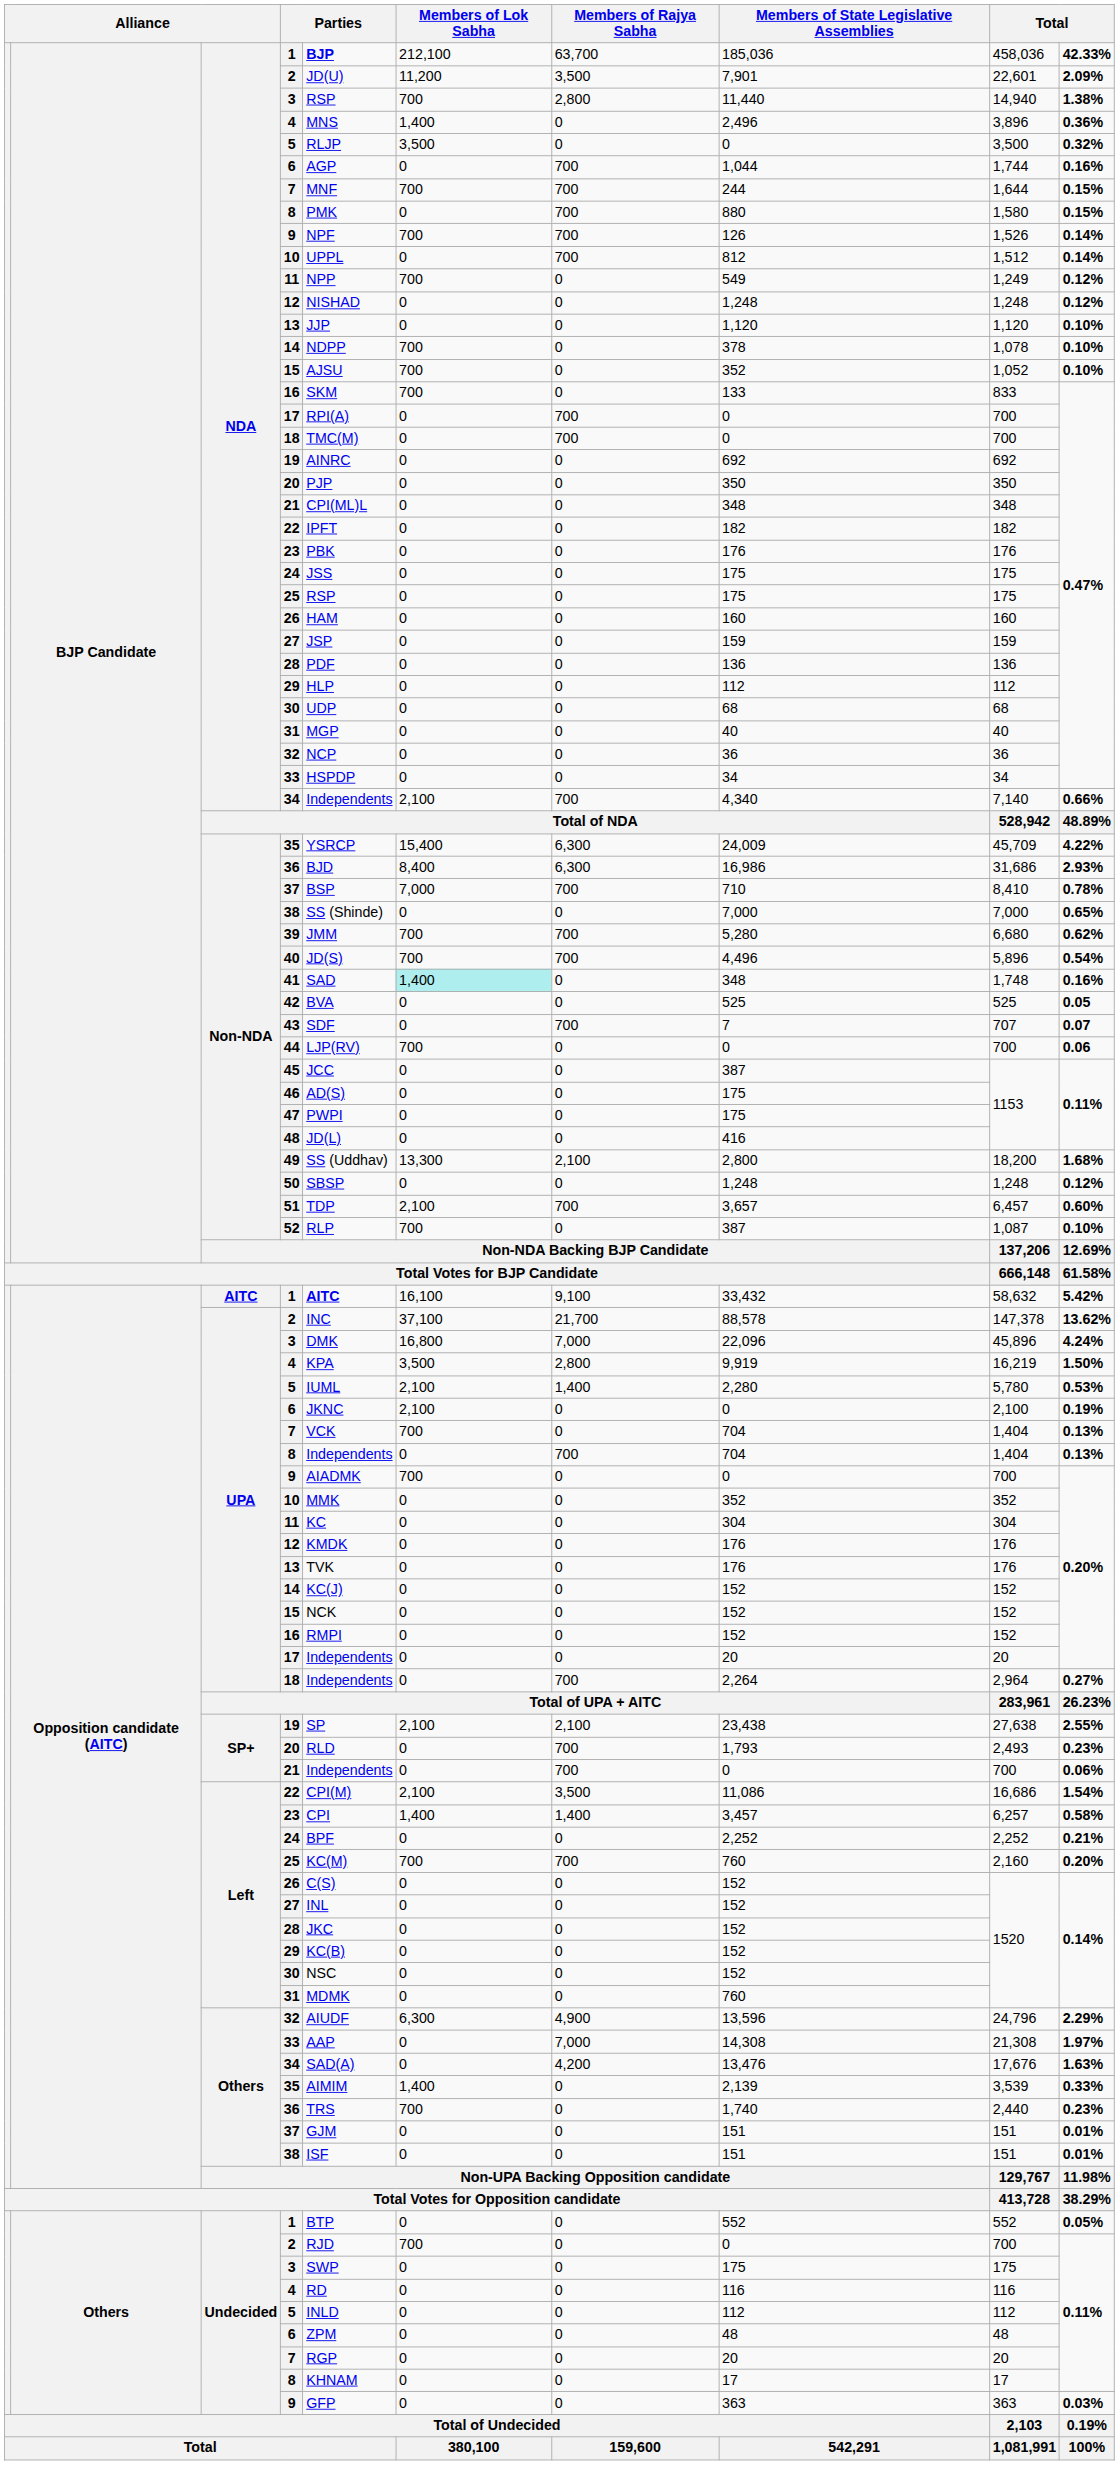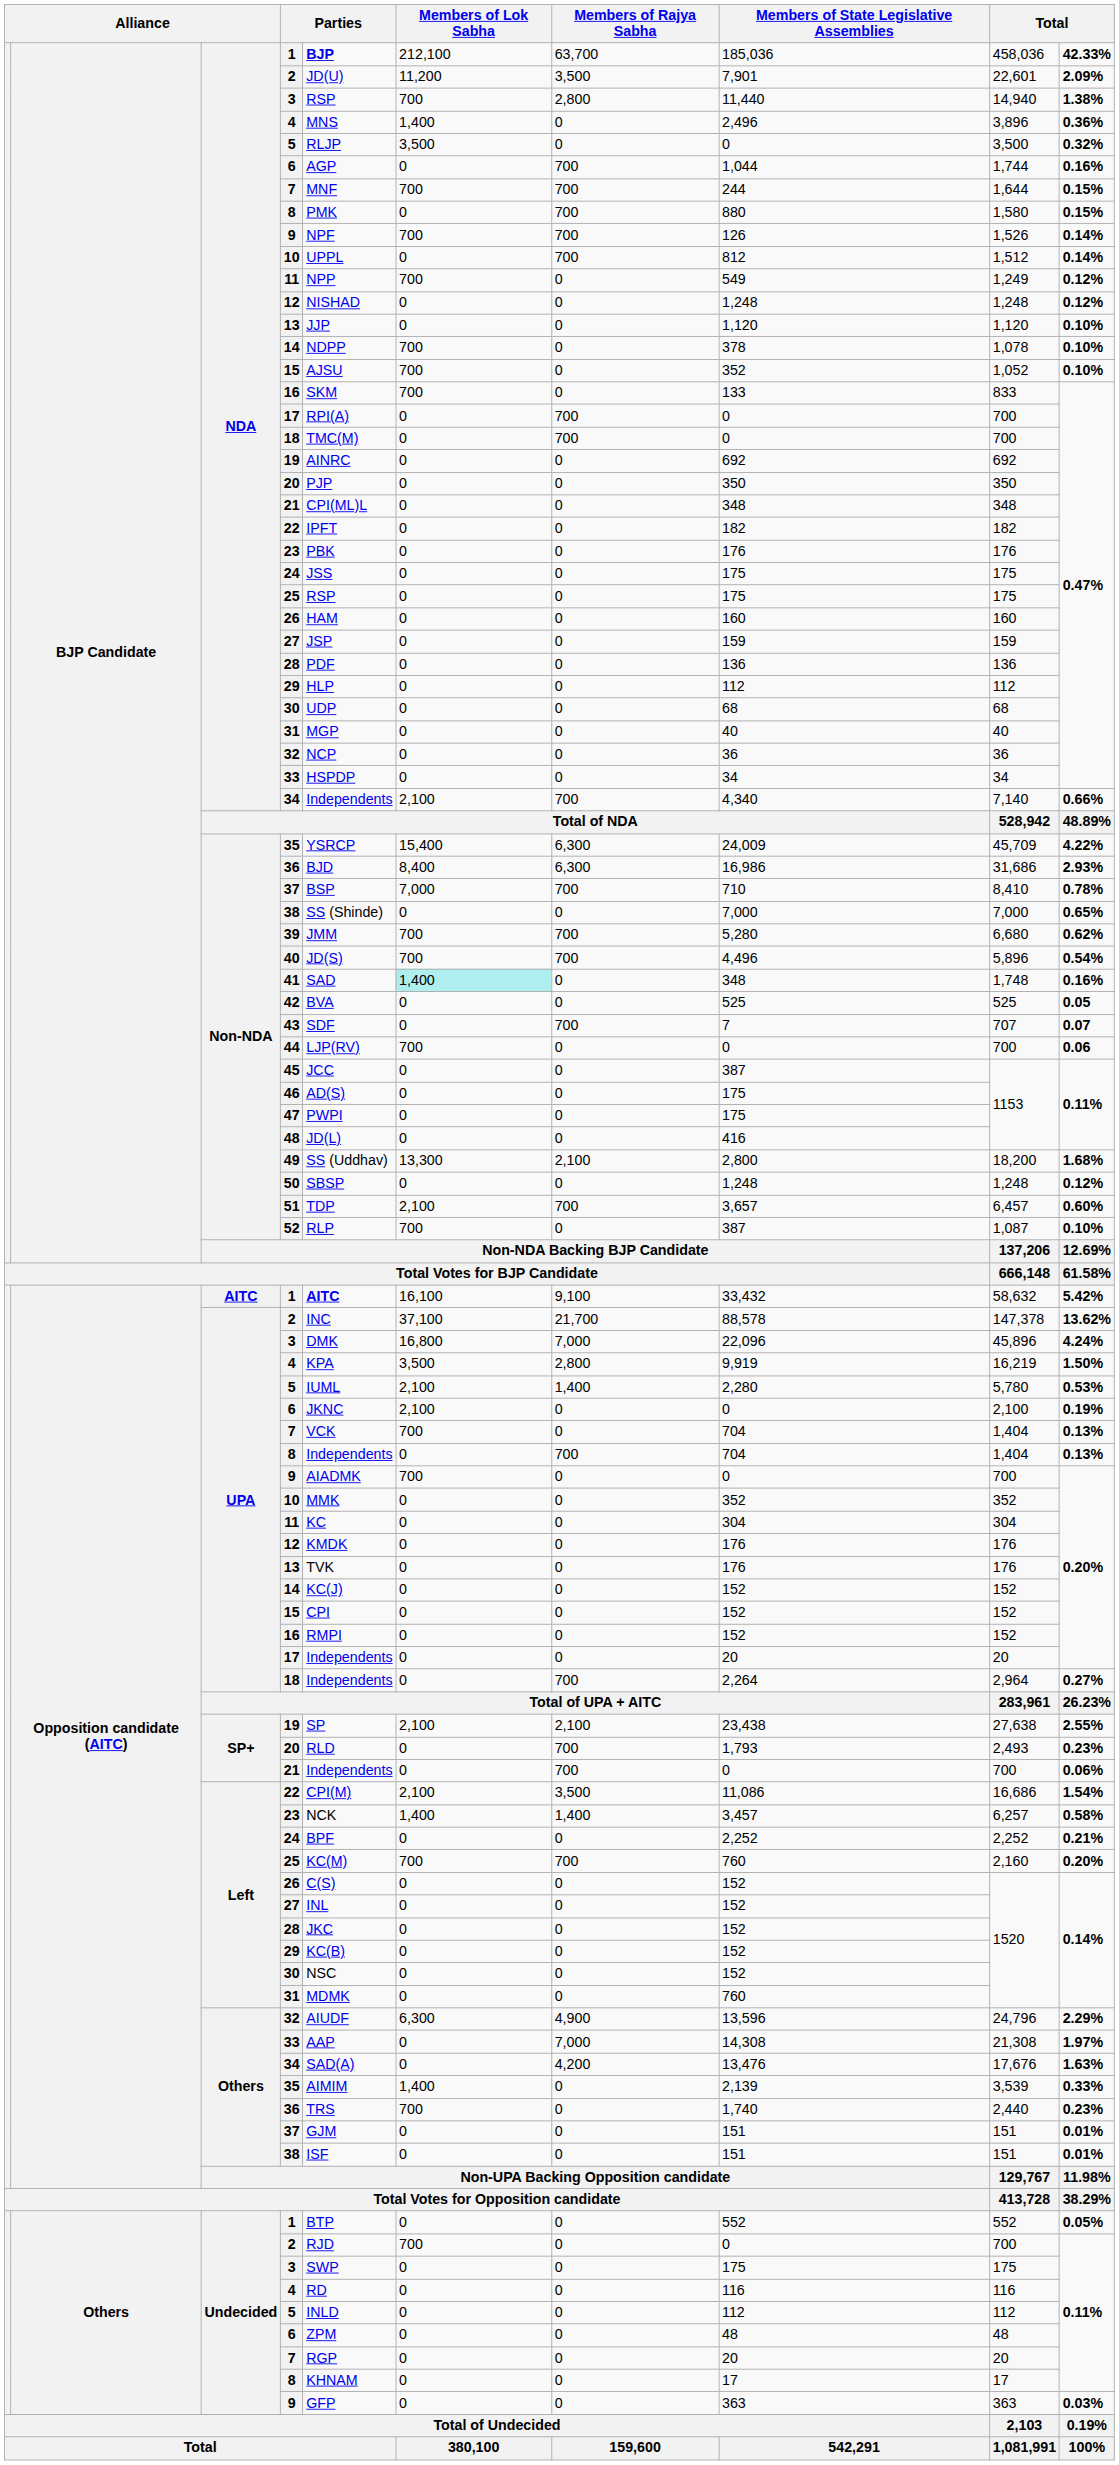(321, 1612) NCK -> (318, 1612) CPI
(318, 1815) CPI -> (321, 1815) NCK
